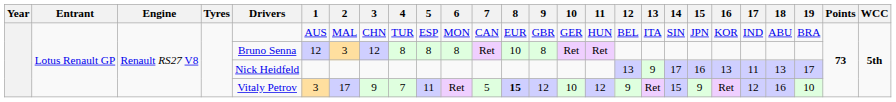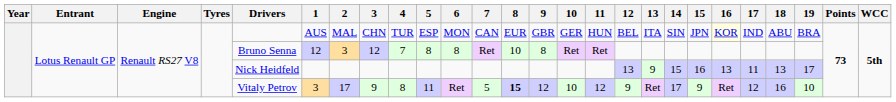(726, 32) no background -> (726, 32) lightyellow background
(403, 51) 8 -> (403, 51) 7
(676, 69) 17 -> (676, 69) 15
(403, 88) 7 -> (403, 88) 8
(676, 88) 15 -> (676, 88) 17
